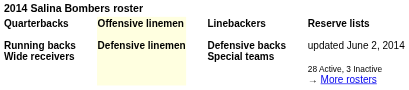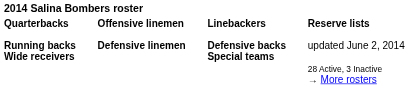(142, 34) lightyellow background -> (142, 34) no background
